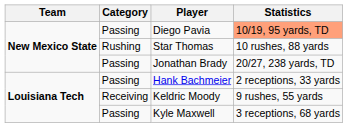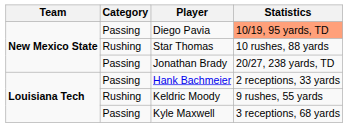(125, 97) Receiving -> (122, 97) Rushing
